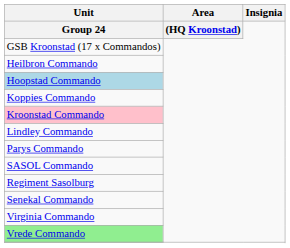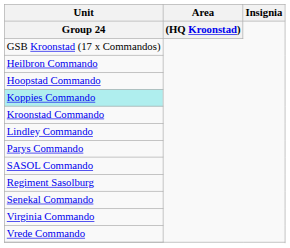(54, 81) lightblue background -> (54, 81) no background
(51, 98) no background -> (51, 98) paleturquoise background
(55, 115) pink background -> (55, 115) no background
(46, 234) lightgreen background -> (46, 234) no background
